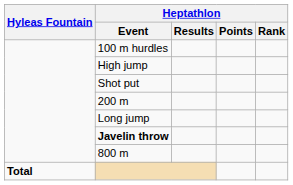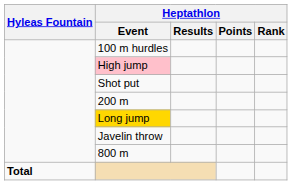(123, 66) no background -> (123, 66) pink background
(124, 119) no background -> (124, 119) gold background
(133, 136) bold -> (130, 136) normal
